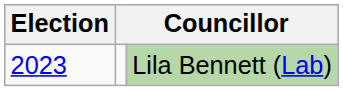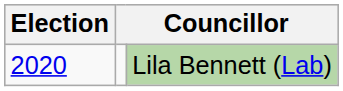(39, 64) 2023 -> (39, 64) 2020
